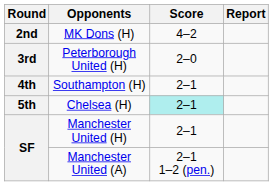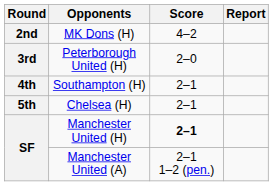(186, 105) paleturquoise background -> (186, 105) no background
(186, 131) normal -> (186, 131) bold
